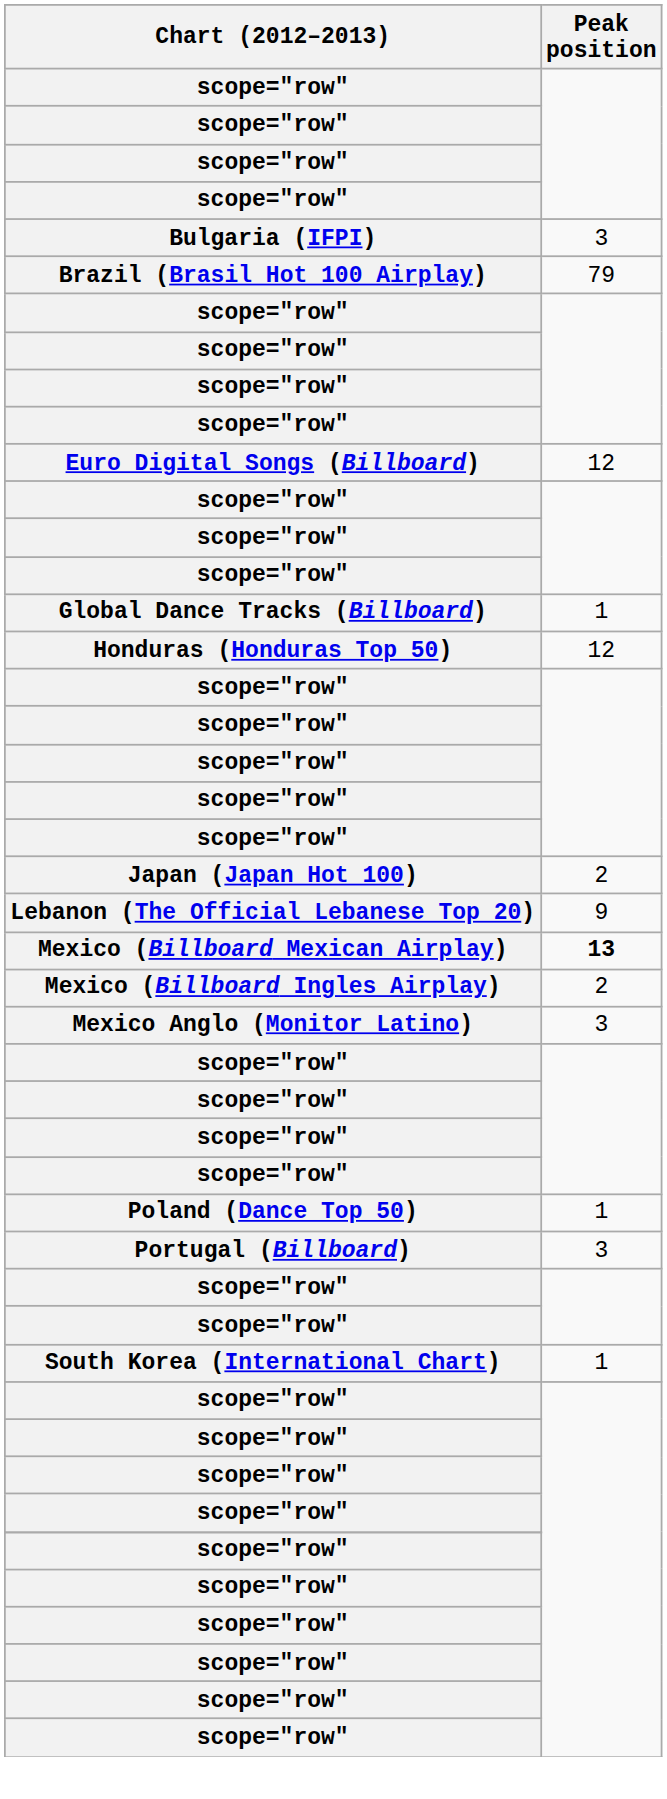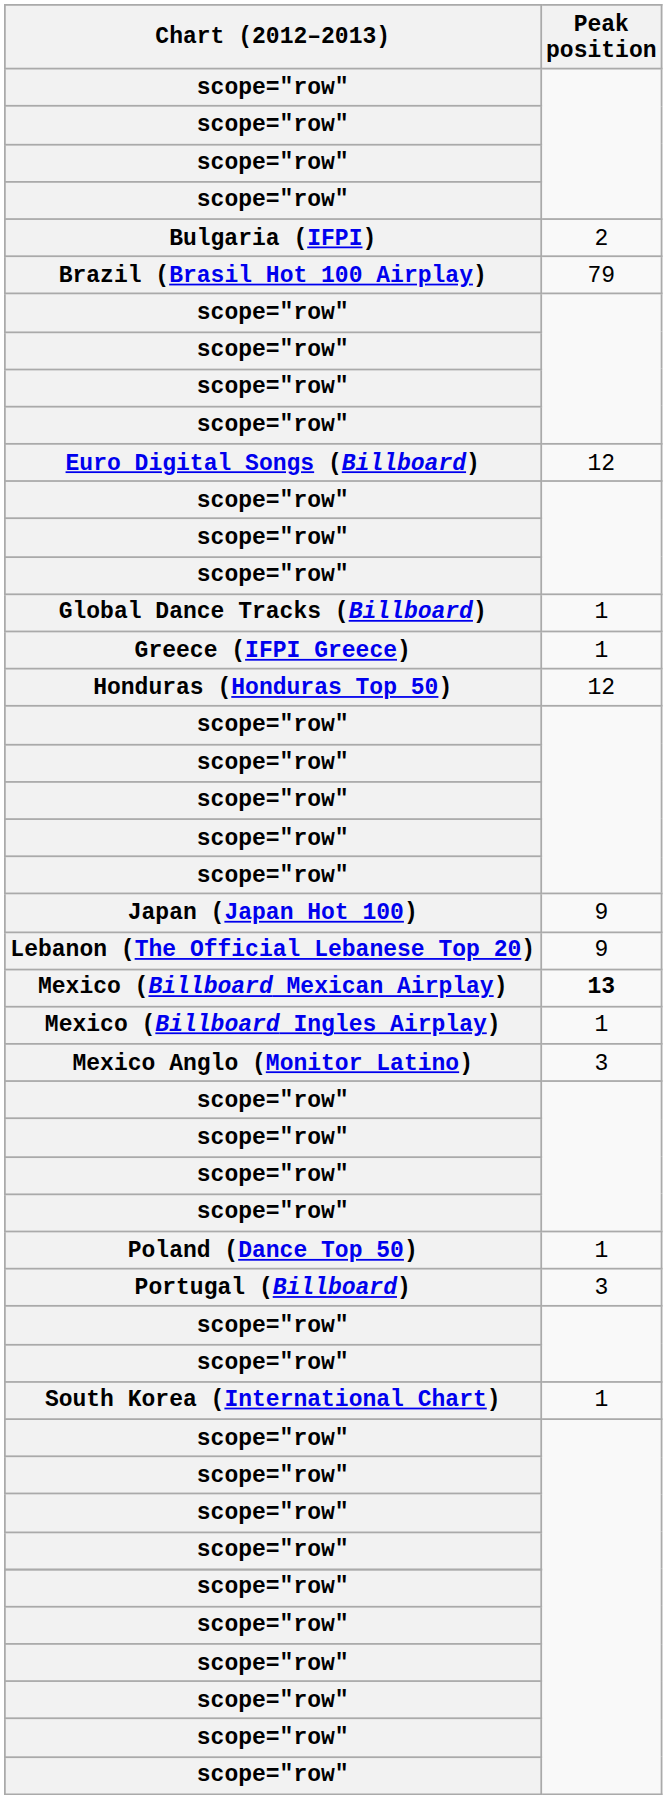(601, 238) 3 -> (601, 238) 2
+ row: (273, 650)
(601, 875) 2 -> (601, 913) 9
(601, 988) 2 -> (601, 1025) 1
